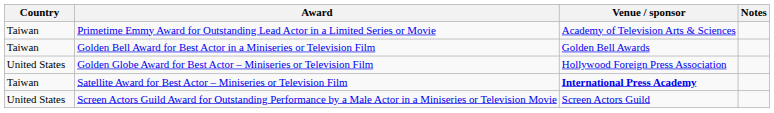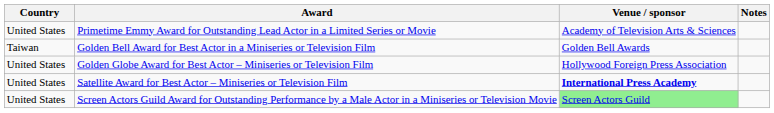(23, 30) Taiwan -> (36, 30) United States
(23, 82) Taiwan -> (36, 82) United States
(606, 99) no background -> (606, 99) lightgreen background
